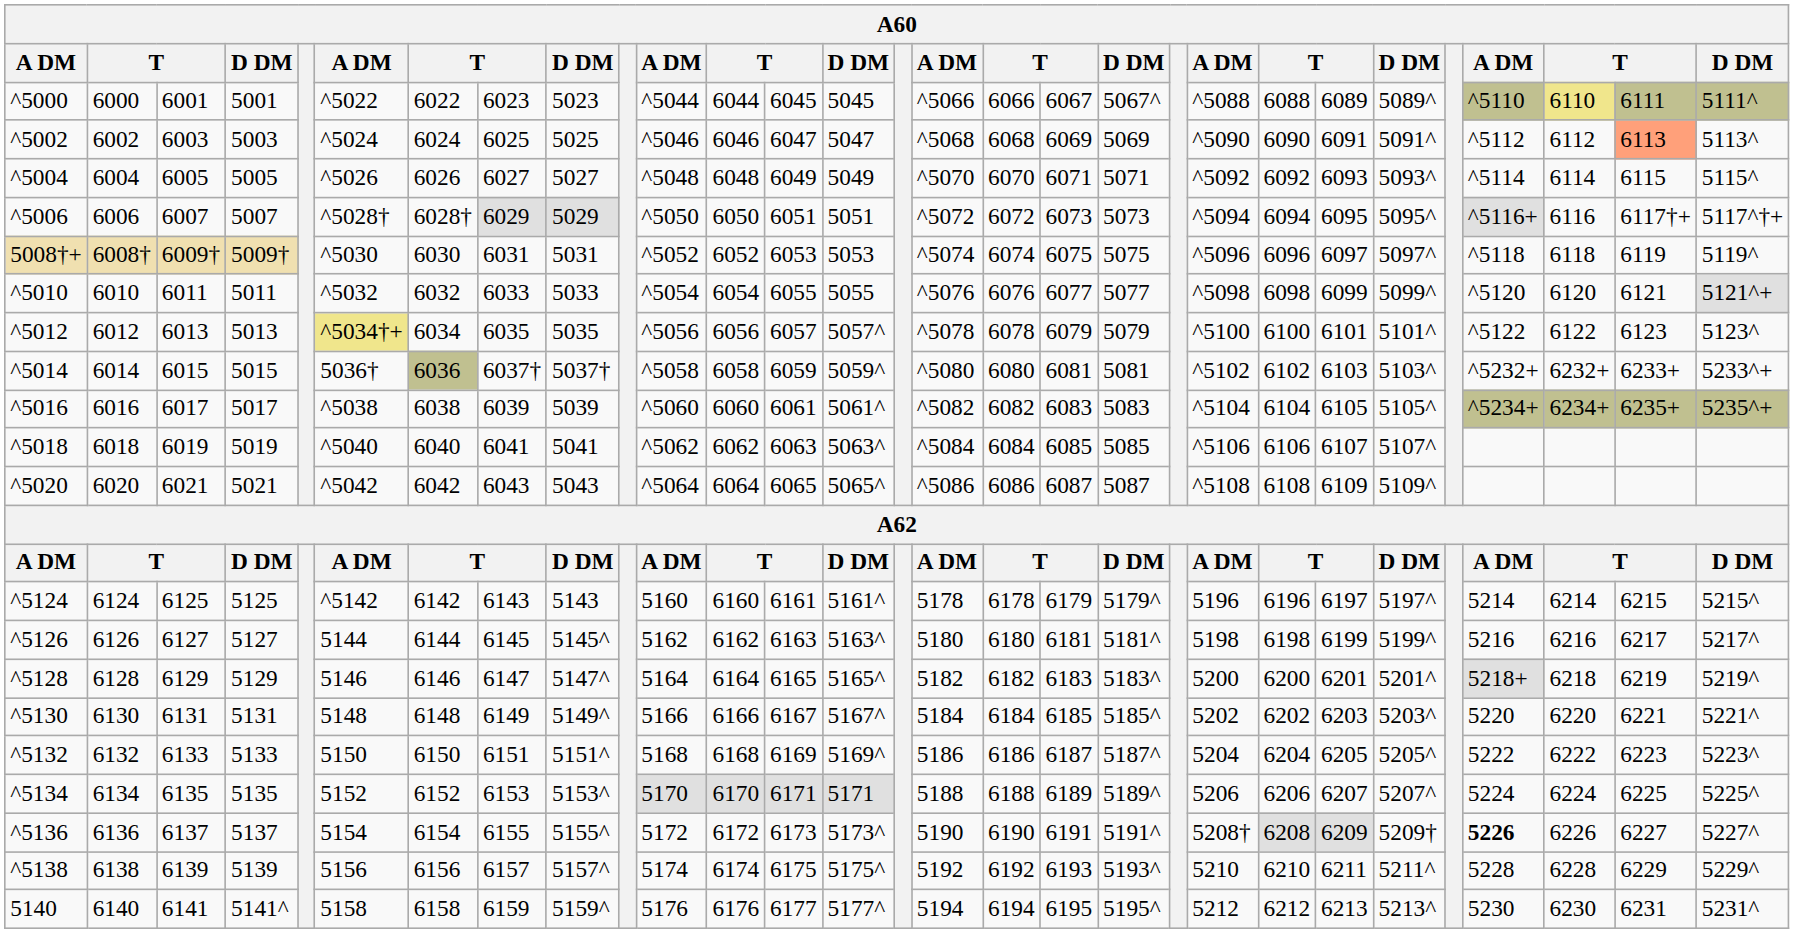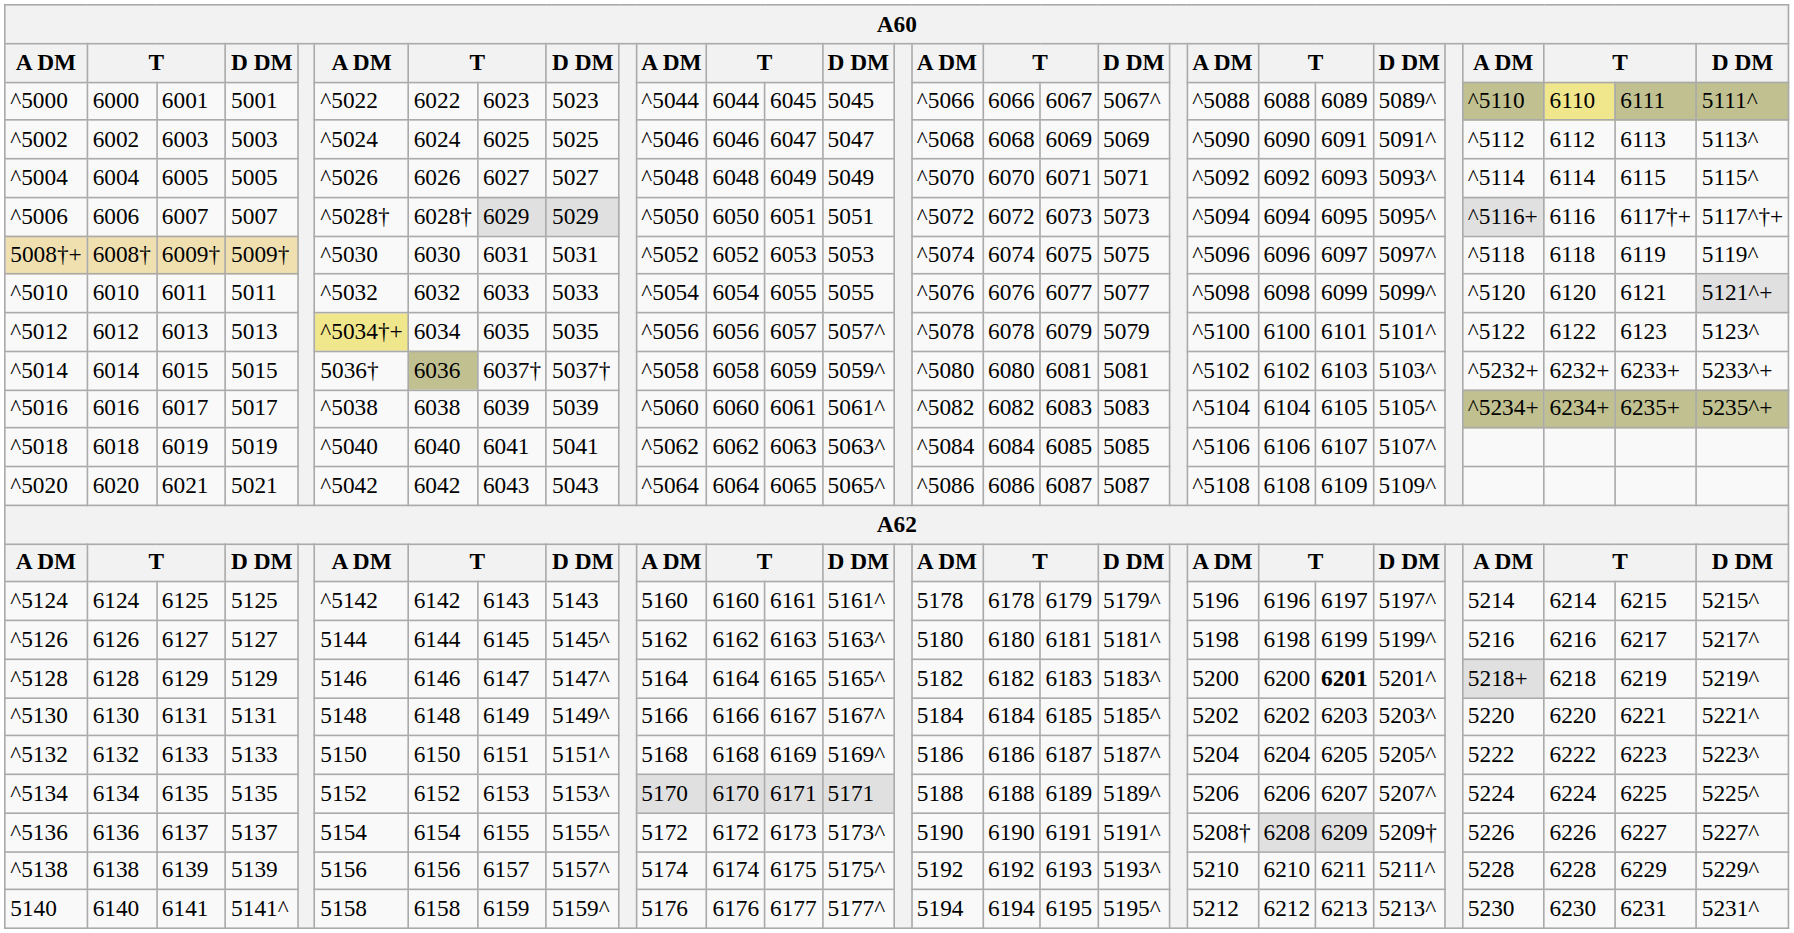(1643, 139) lightsalmon background -> (1643, 139) no background
(1344, 678) normal -> (1344, 678) bold
(1491, 832) bold -> (1491, 832) normal
